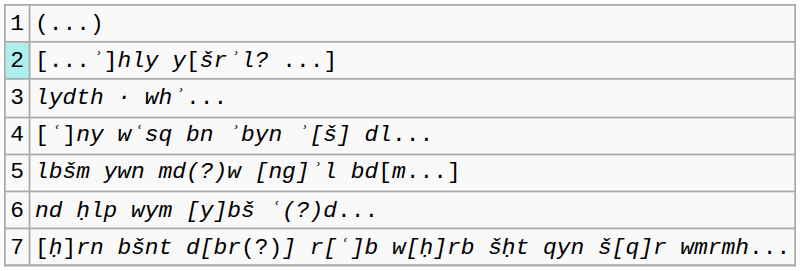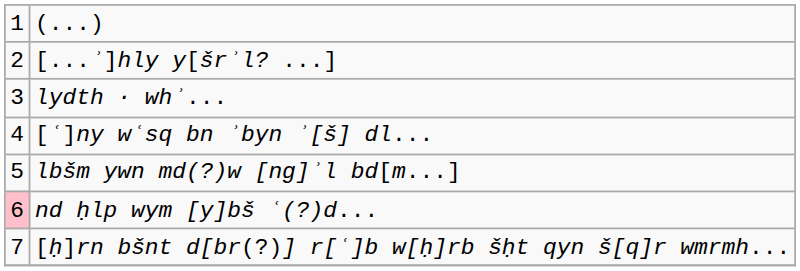(17, 61) paleturquoise background -> (17, 61) no background
(17, 210) no background -> (17, 210) pink background
